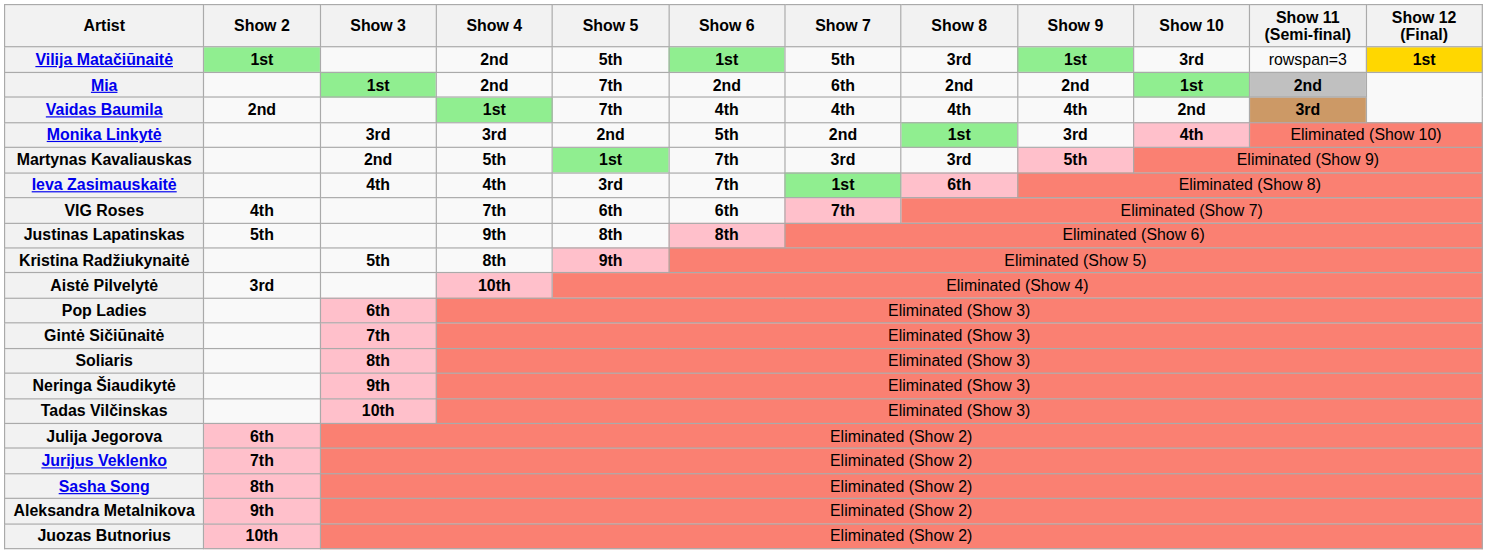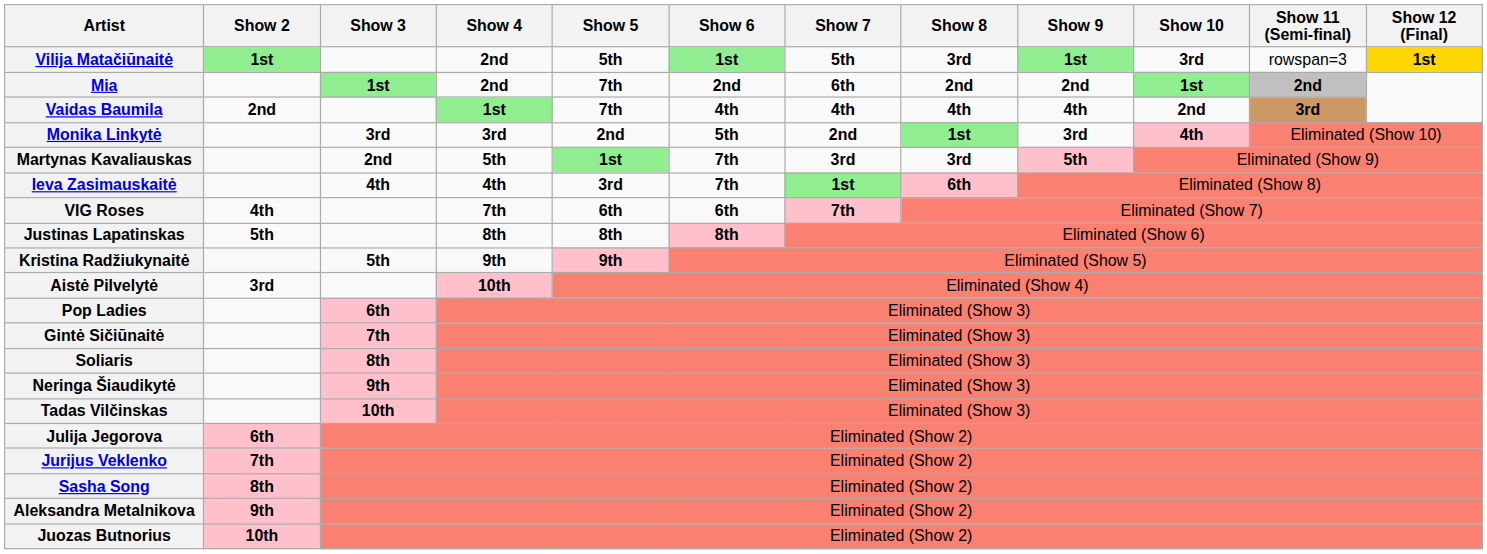(494, 235) 9th -> (494, 235) 8th
(494, 260) 8th -> (494, 260) 9th
